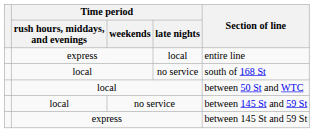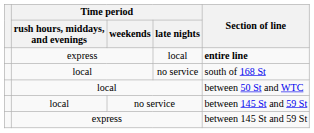(225, 55) normal -> (226, 55) bold
